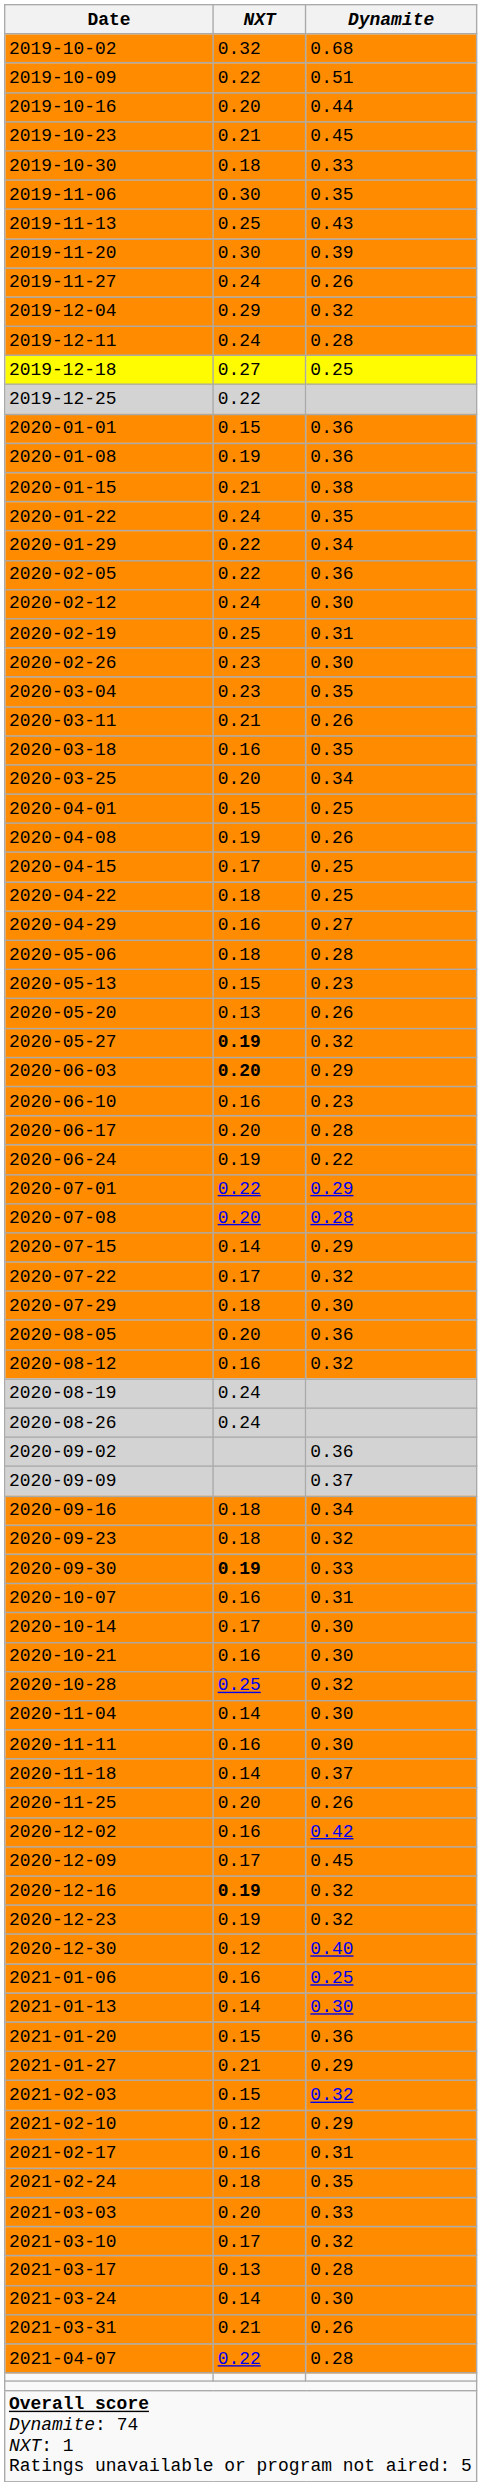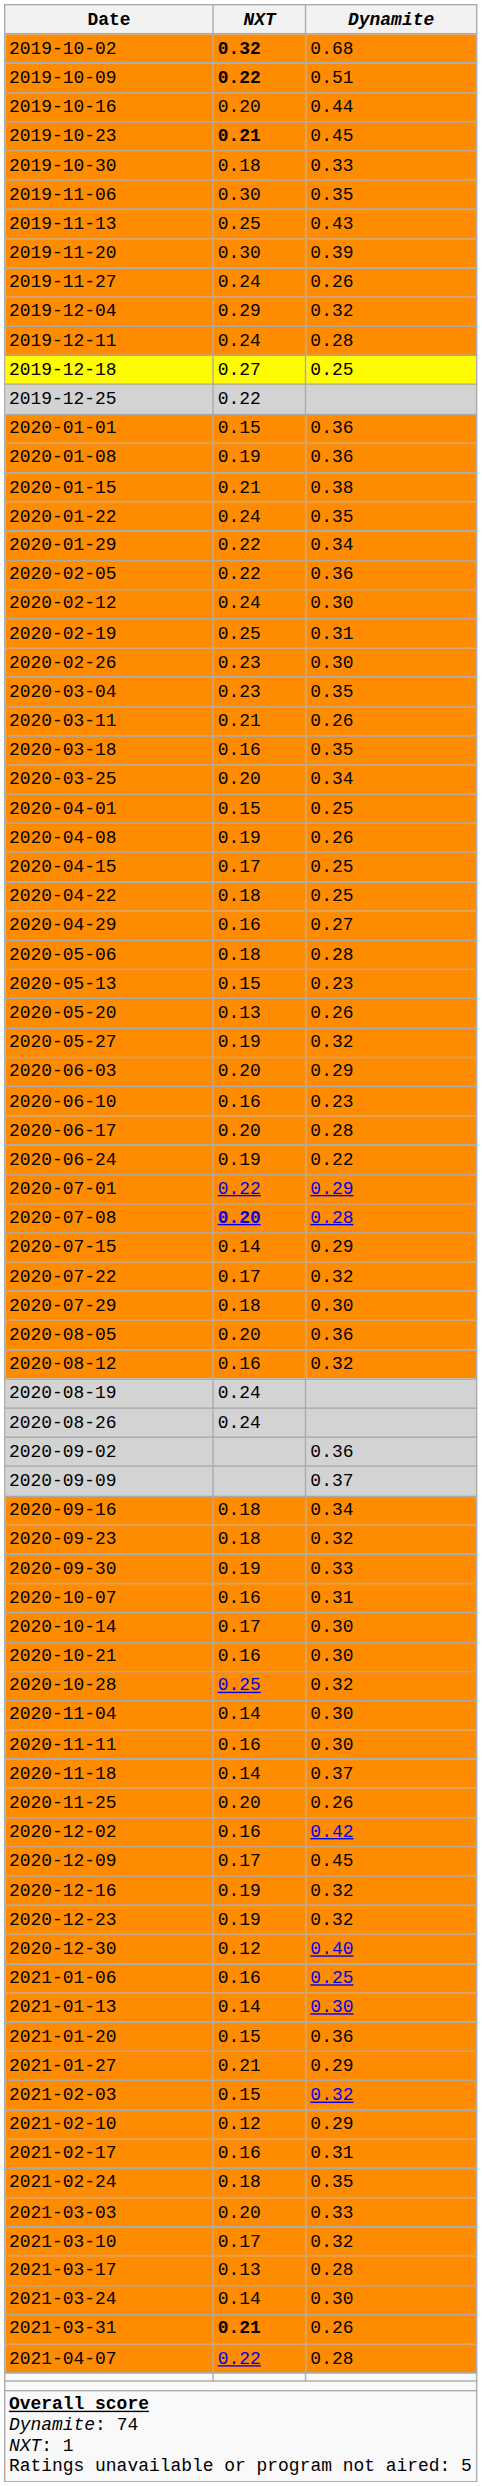(239, 49) normal -> (239, 49) bold
(239, 78) normal -> (239, 78) bold
(239, 136) normal -> (239, 136) bold
(239, 1043) bold -> (239, 1043) normal
(239, 1072) bold -> (239, 1072) normal
(239, 1218) normal -> (239, 1218) bold
(239, 1569) bold -> (239, 1569) normal
(239, 1891) bold -> (239, 1891) normal
(239, 2329) normal -> (239, 2329) bold
